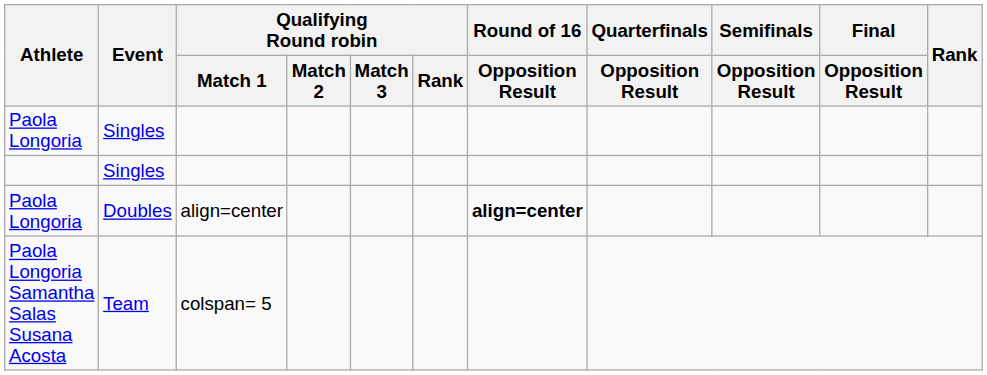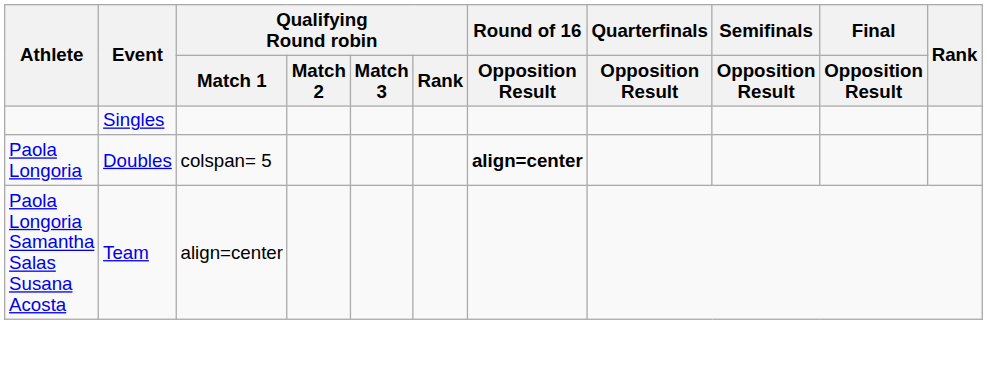- row: (45, 131)
(232, 211) align=center -> (226, 161) colspan= 5
(226, 303) colspan= 5 -> (232, 253) align=center
